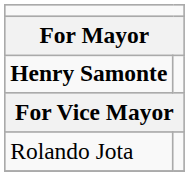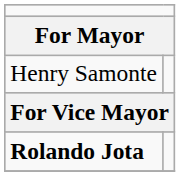(89, 73) bold -> (84, 73) normal
(72, 151) normal -> (77, 151) bold
